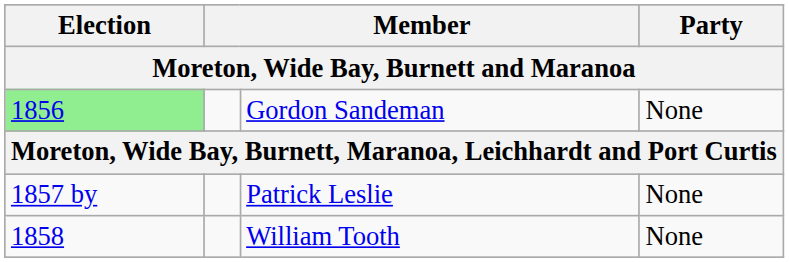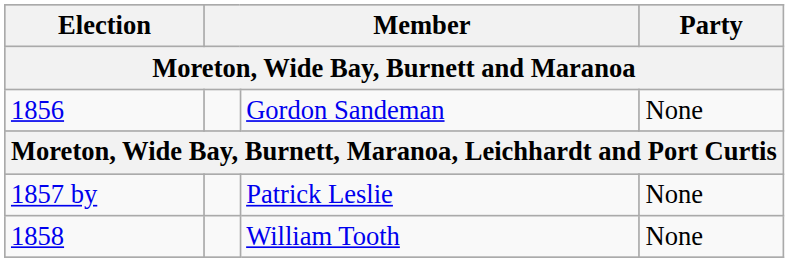(38, 109) lightgreen background -> (38, 109) no background
